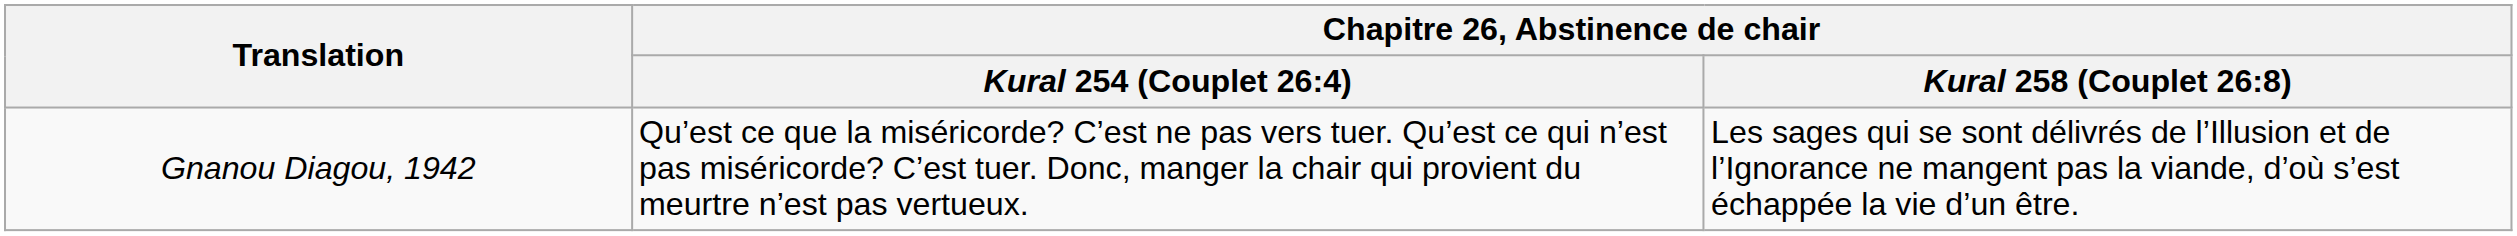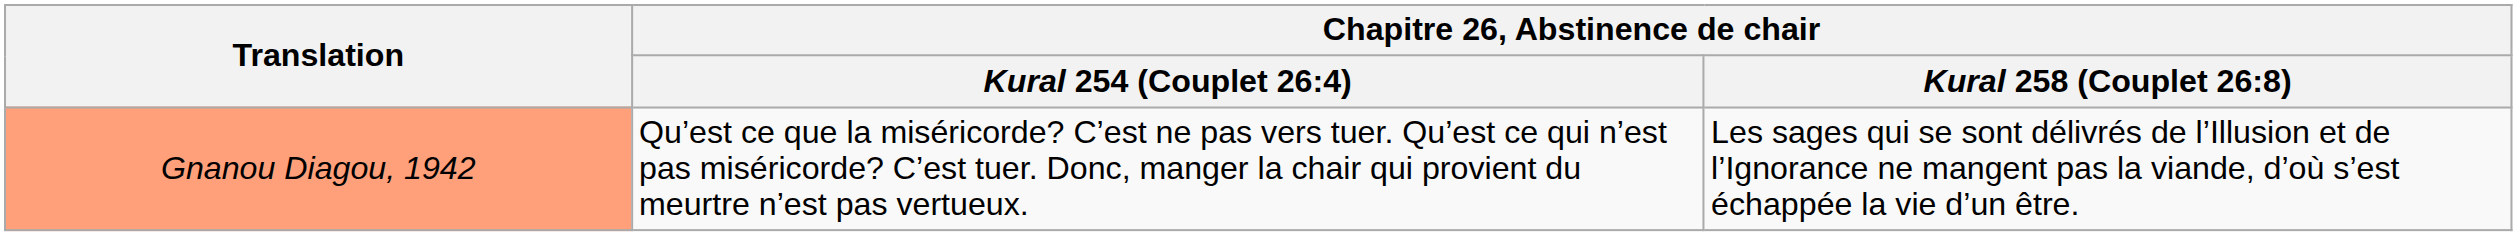(318, 168) no background -> (318, 168) lightsalmon background
